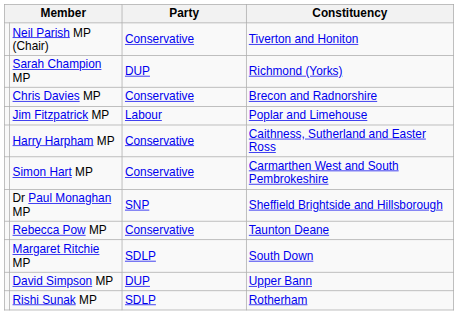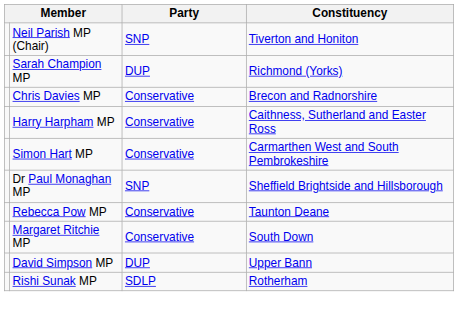(160, 39) Conservative -> (137, 39) SNP
- row: (61, 115)
(140, 256) SDLP -> (160, 237) Conservative
